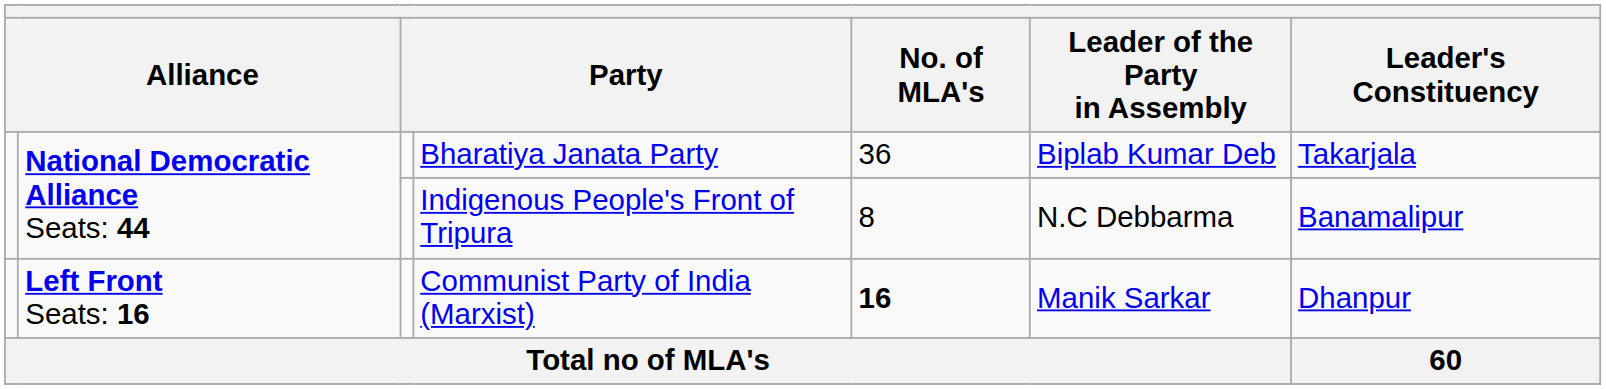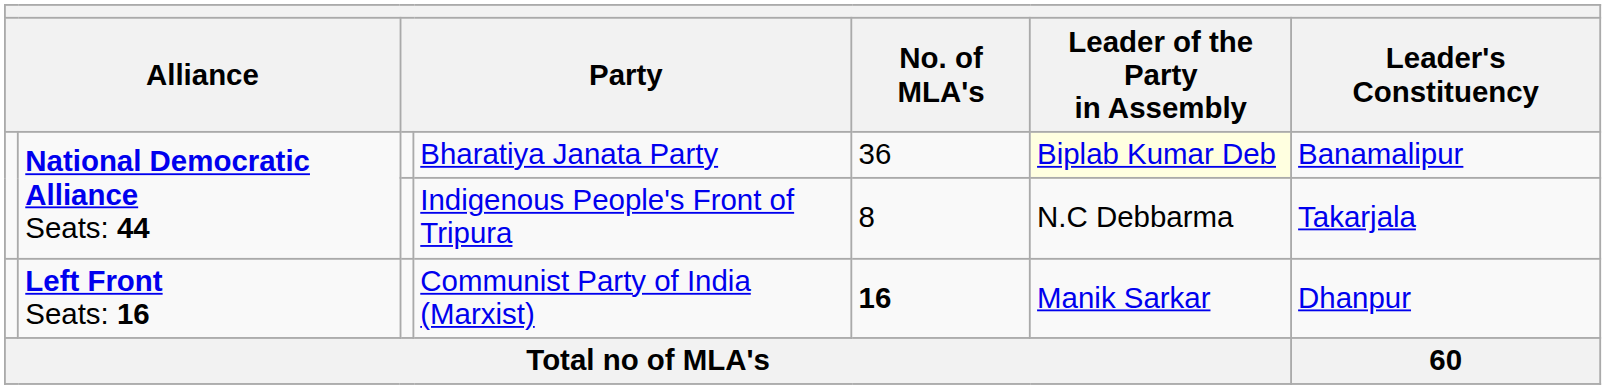(1157, 154) no background -> (1157, 154) lightyellow background
(1357, 154) Takarjala -> (1381, 154) Banamalipur
(1381, 217) Banamalipur -> (1357, 217) Takarjala
